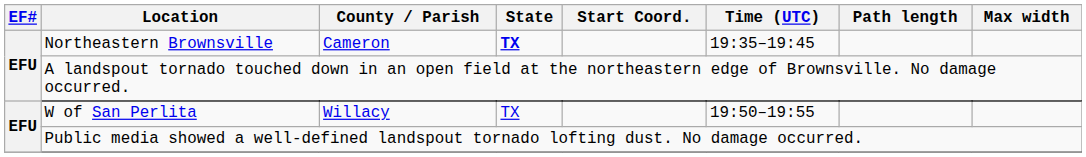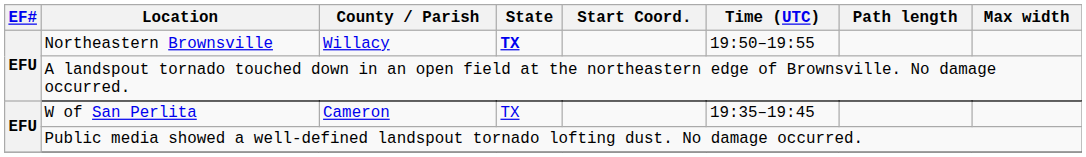(356, 43) Cameron -> (356, 43) Willacy
(762, 43) 19:35–19:45 -> (762, 43) 19:50–19:55
(356, 113) Willacy -> (356, 113) Cameron
(762, 113) 19:50–19:55 -> (762, 113) 19:35–19:45
